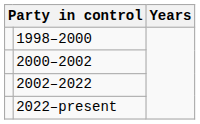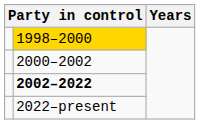(54, 39) no background -> (54, 39) gold background
(54, 85) normal -> (54, 85) bold
